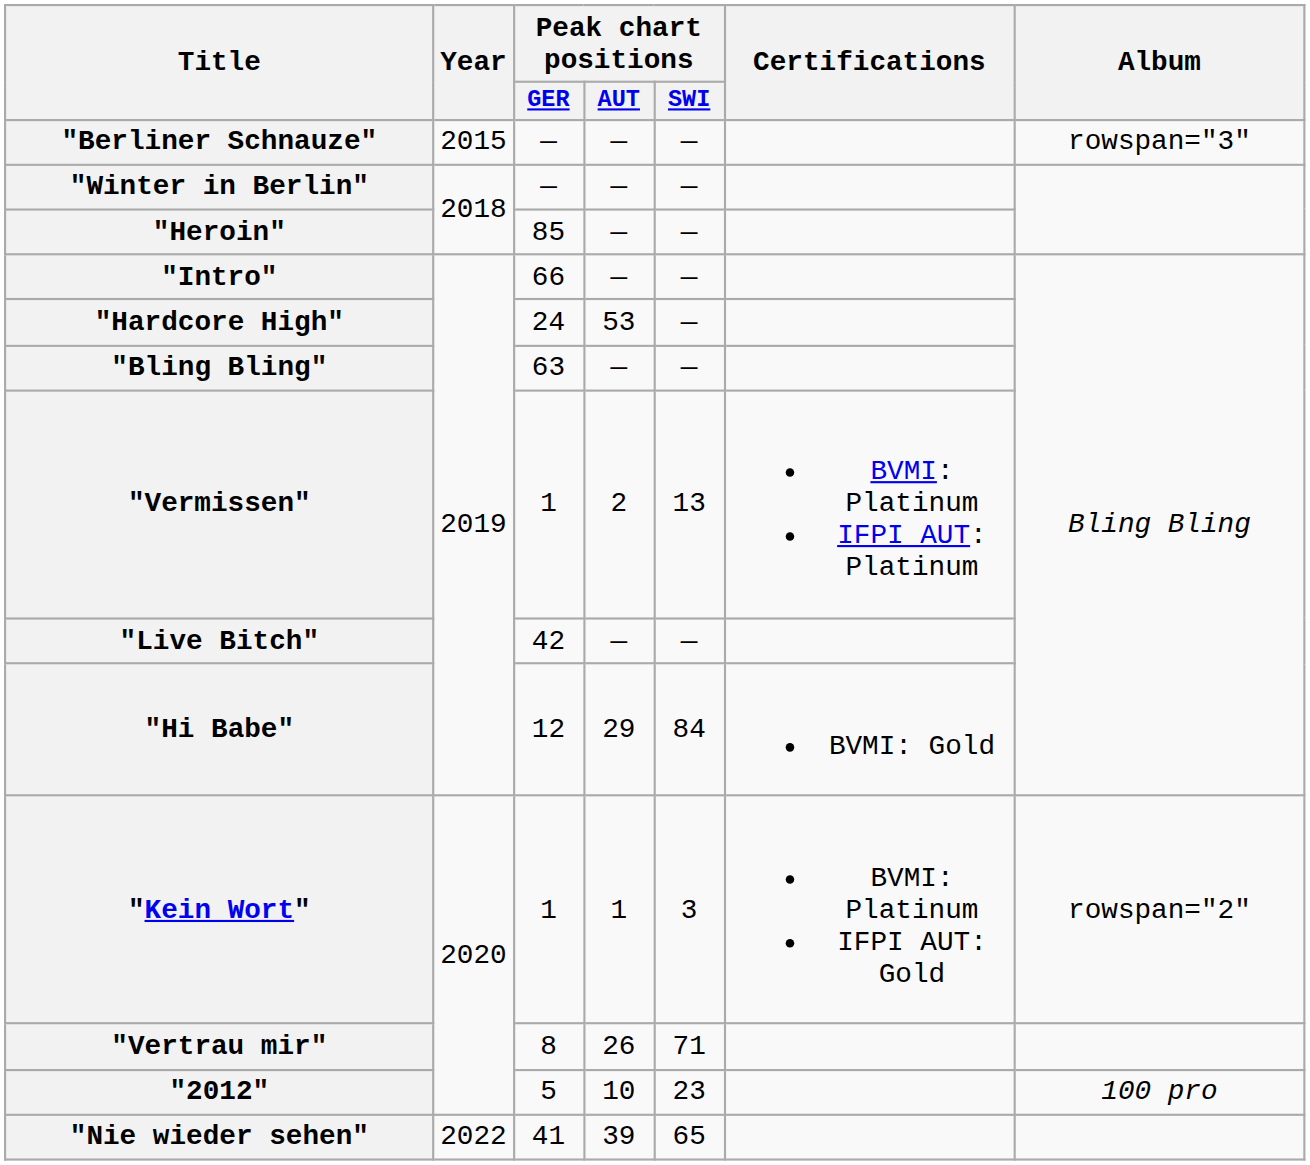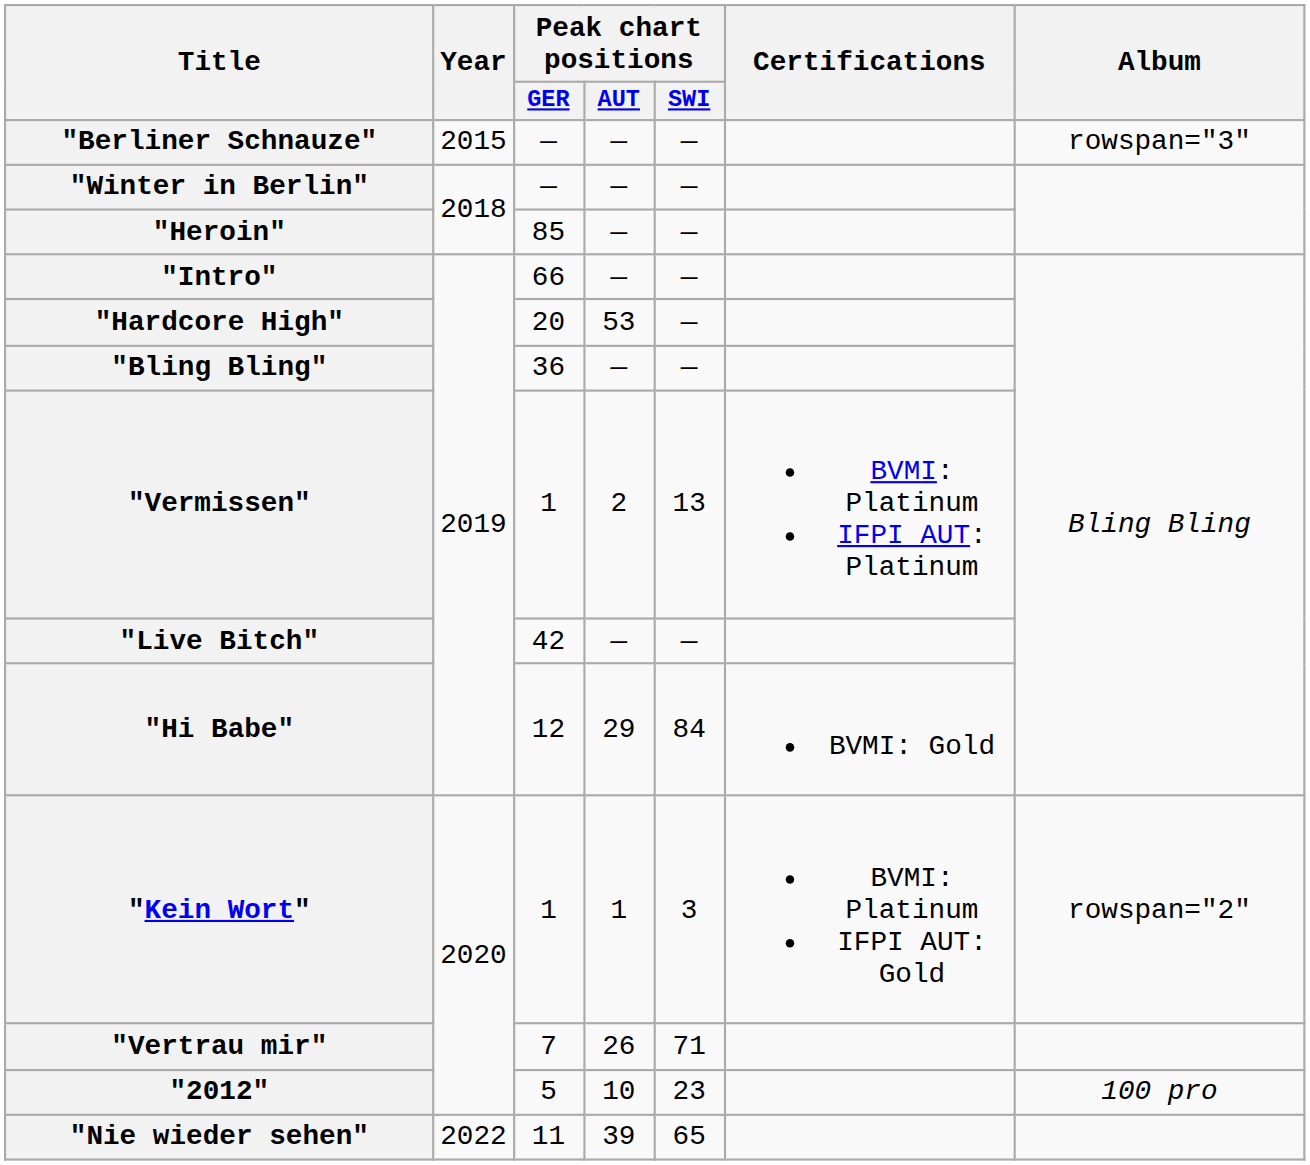(548, 322) 24 -> (548, 322) 20
(548, 367) 63 -> (548, 367) 36
(548, 1047) 8 -> (548, 1047) 7
(548, 1137) 41 -> (548, 1137) 11
